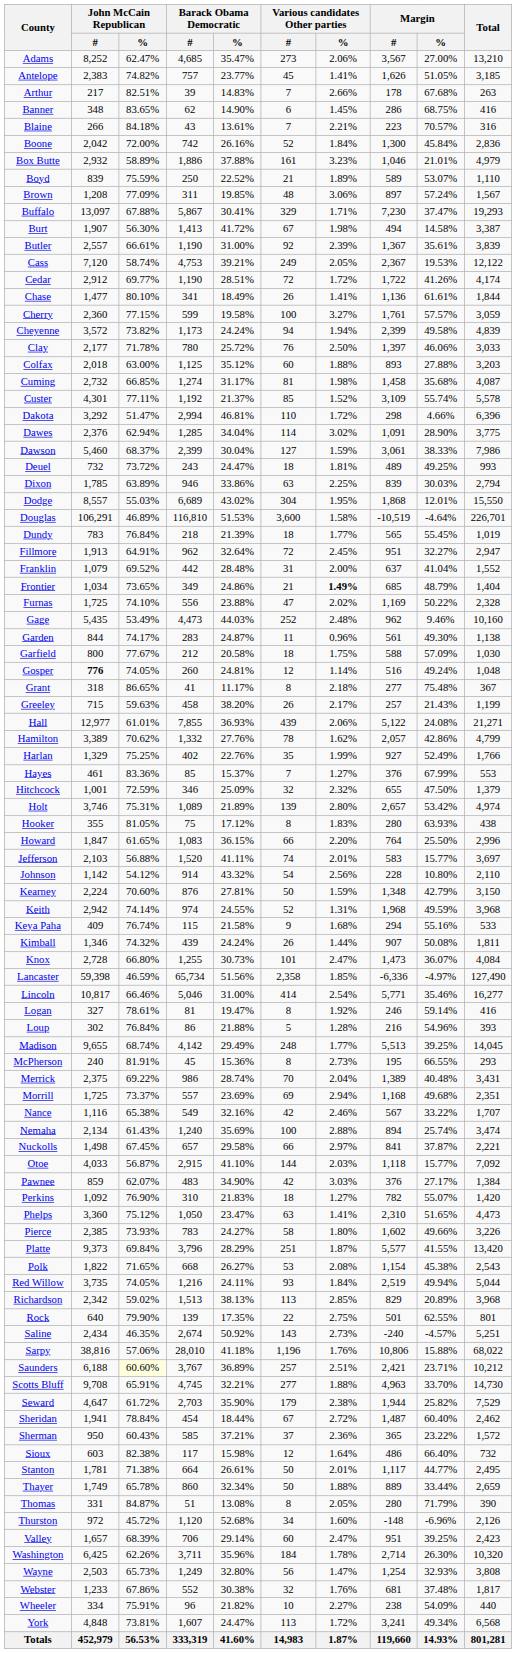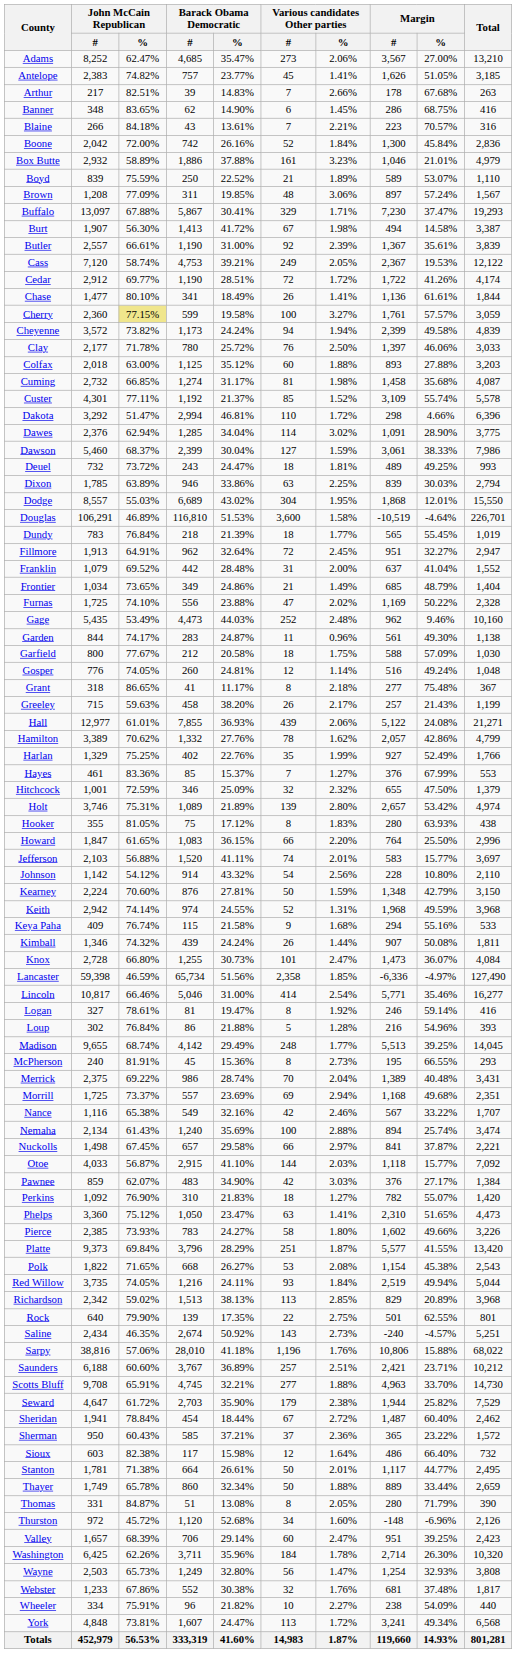(143, 314) no background -> (143, 314) khaki background
(343, 586) bold -> (343, 586) normal
(95, 671) bold -> (95, 671) normal
(143, 1368) lightyellow background -> (143, 1368) no background
